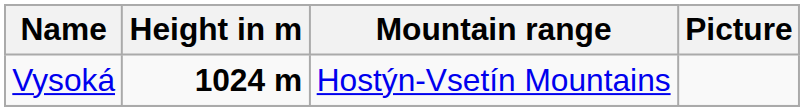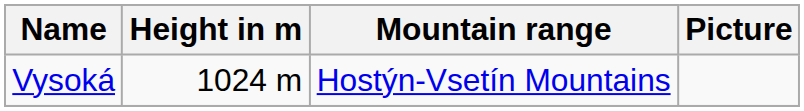(248, 79) bold -> (249, 79) normal
